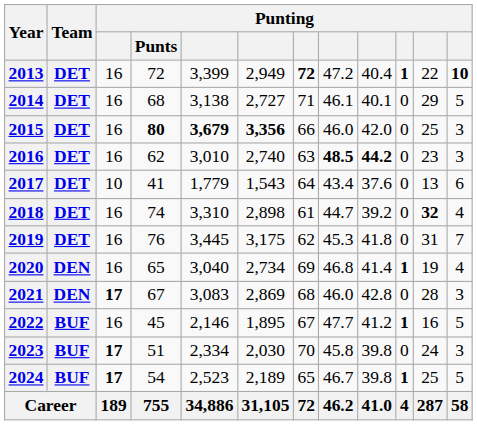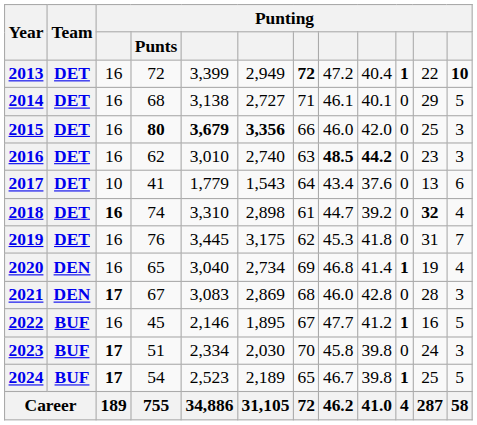(114, 211) normal -> (114, 211) bold
